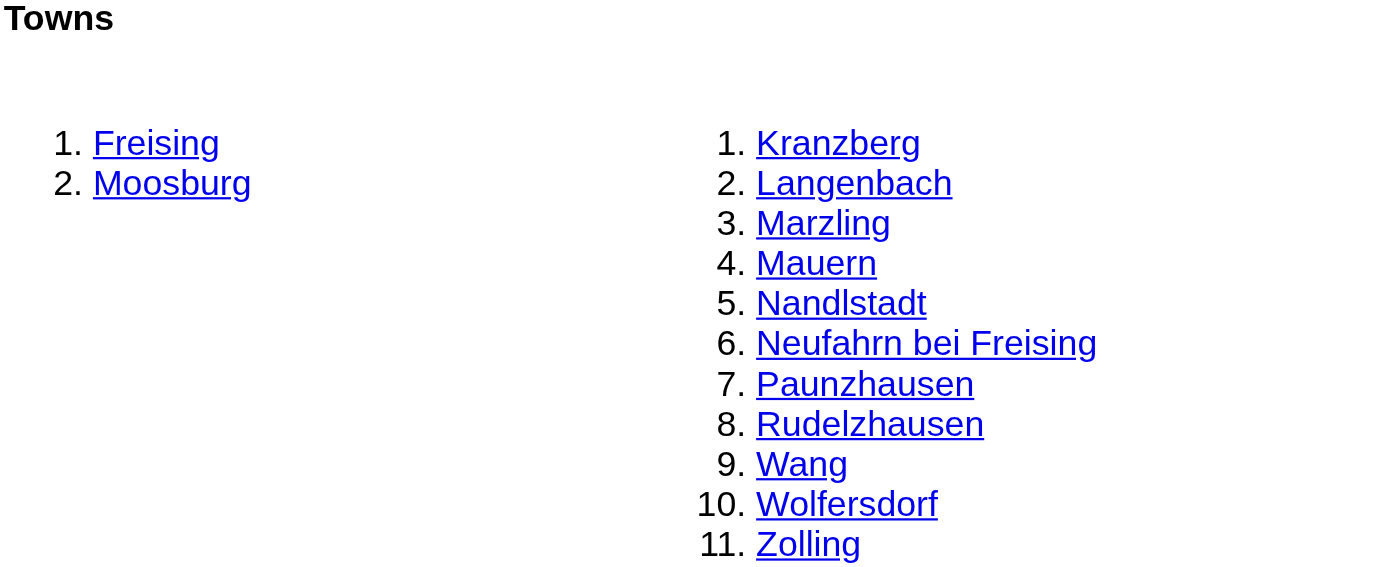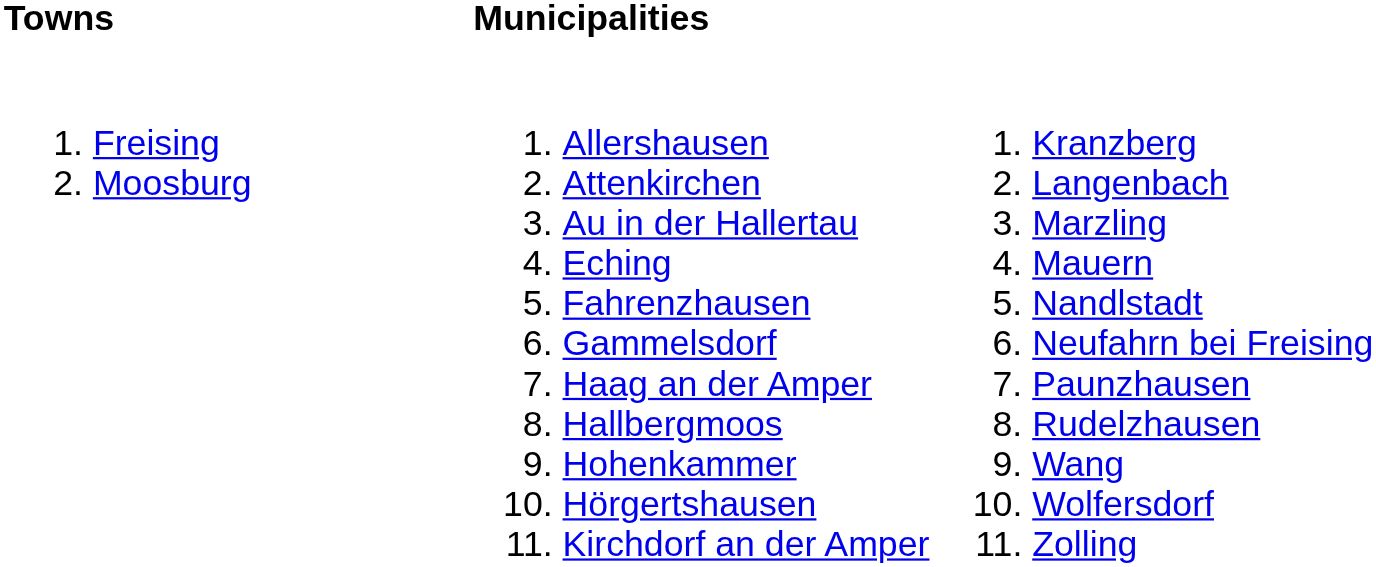+ column: (591, 18)
